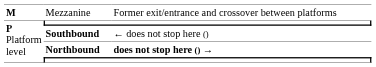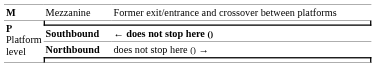(161, 33) normal -> (163, 33) bold
(163, 49) bold -> (161, 49) normal
